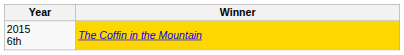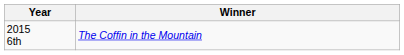(140, 35) gold background -> (140, 35) no background
